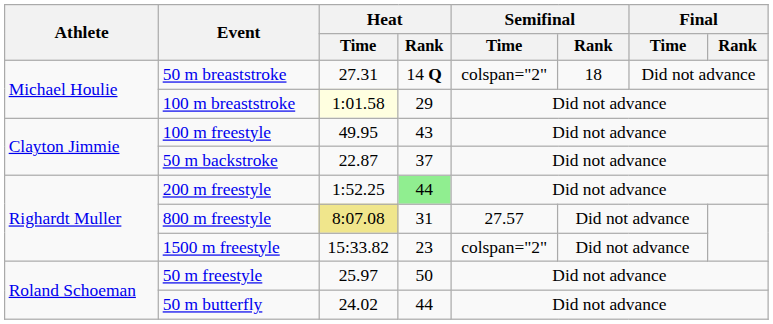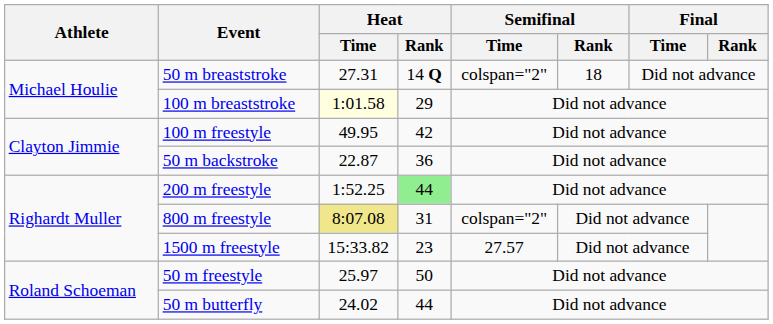(424, 132) 43 -> (424, 132) 42
(424, 161) 37 -> (424, 161) 36
(504, 218) 27.57 -> (504, 218) colspan="2"
(504, 247) colspan="2" -> (504, 247) 27.57
